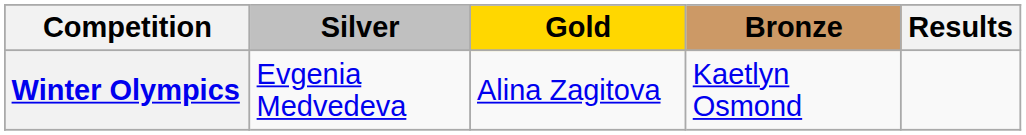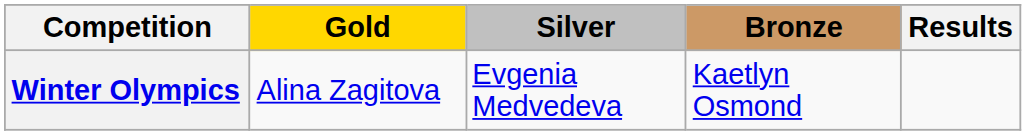columns swapped: (578, 27) <-> (360, 27)
